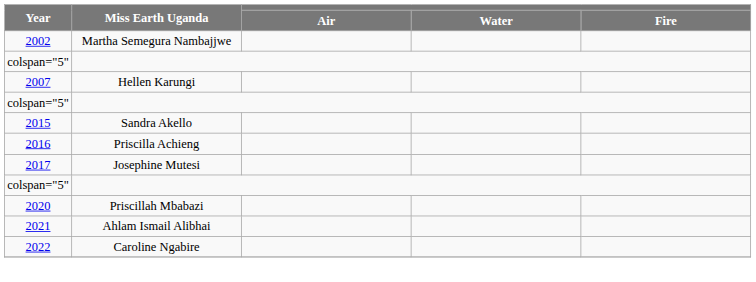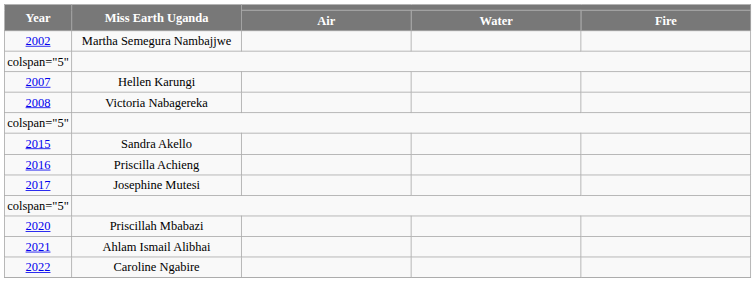+ row: (38, 102)
